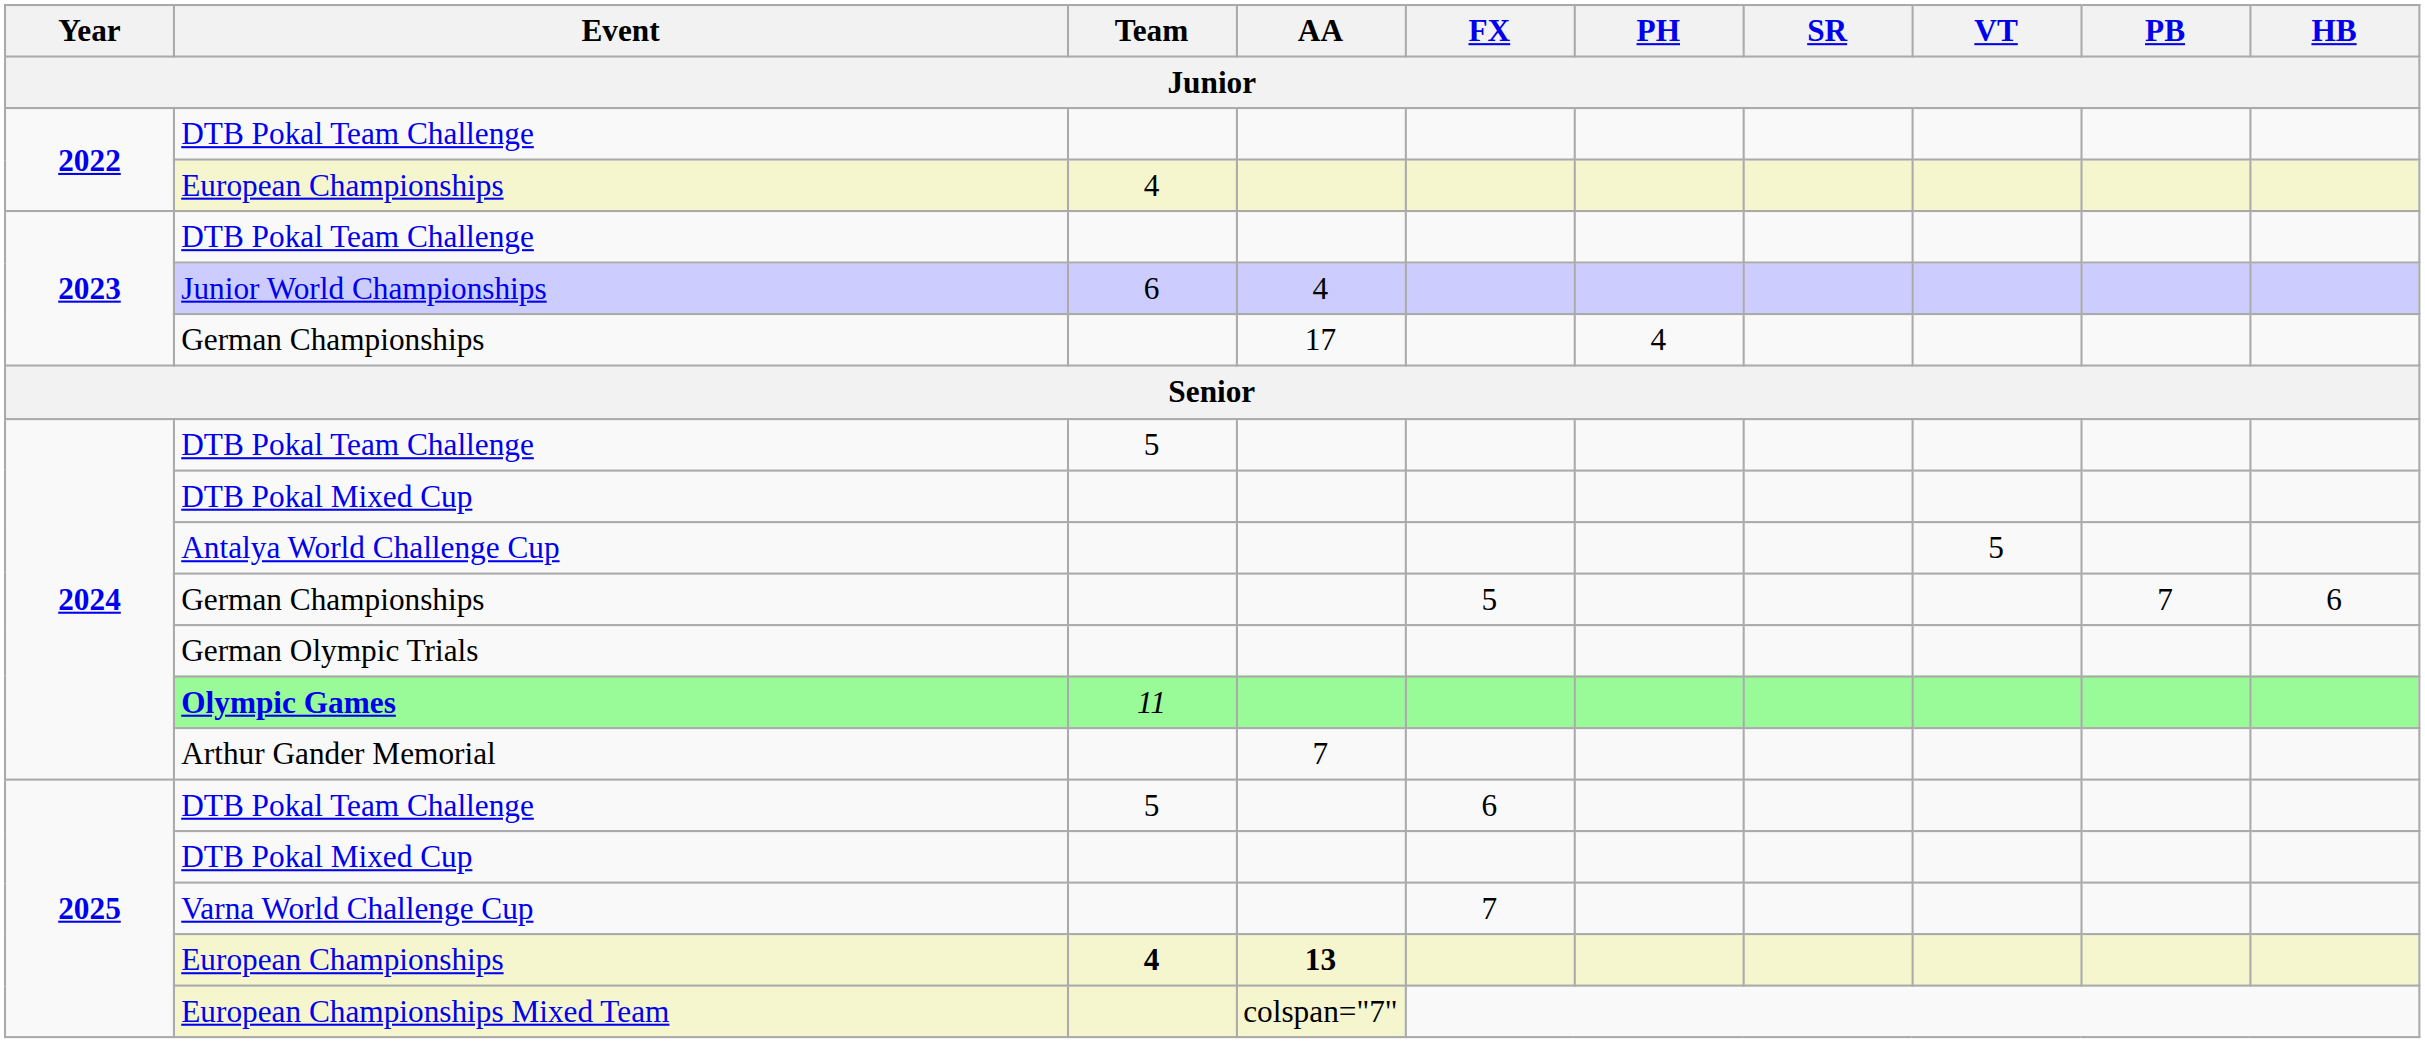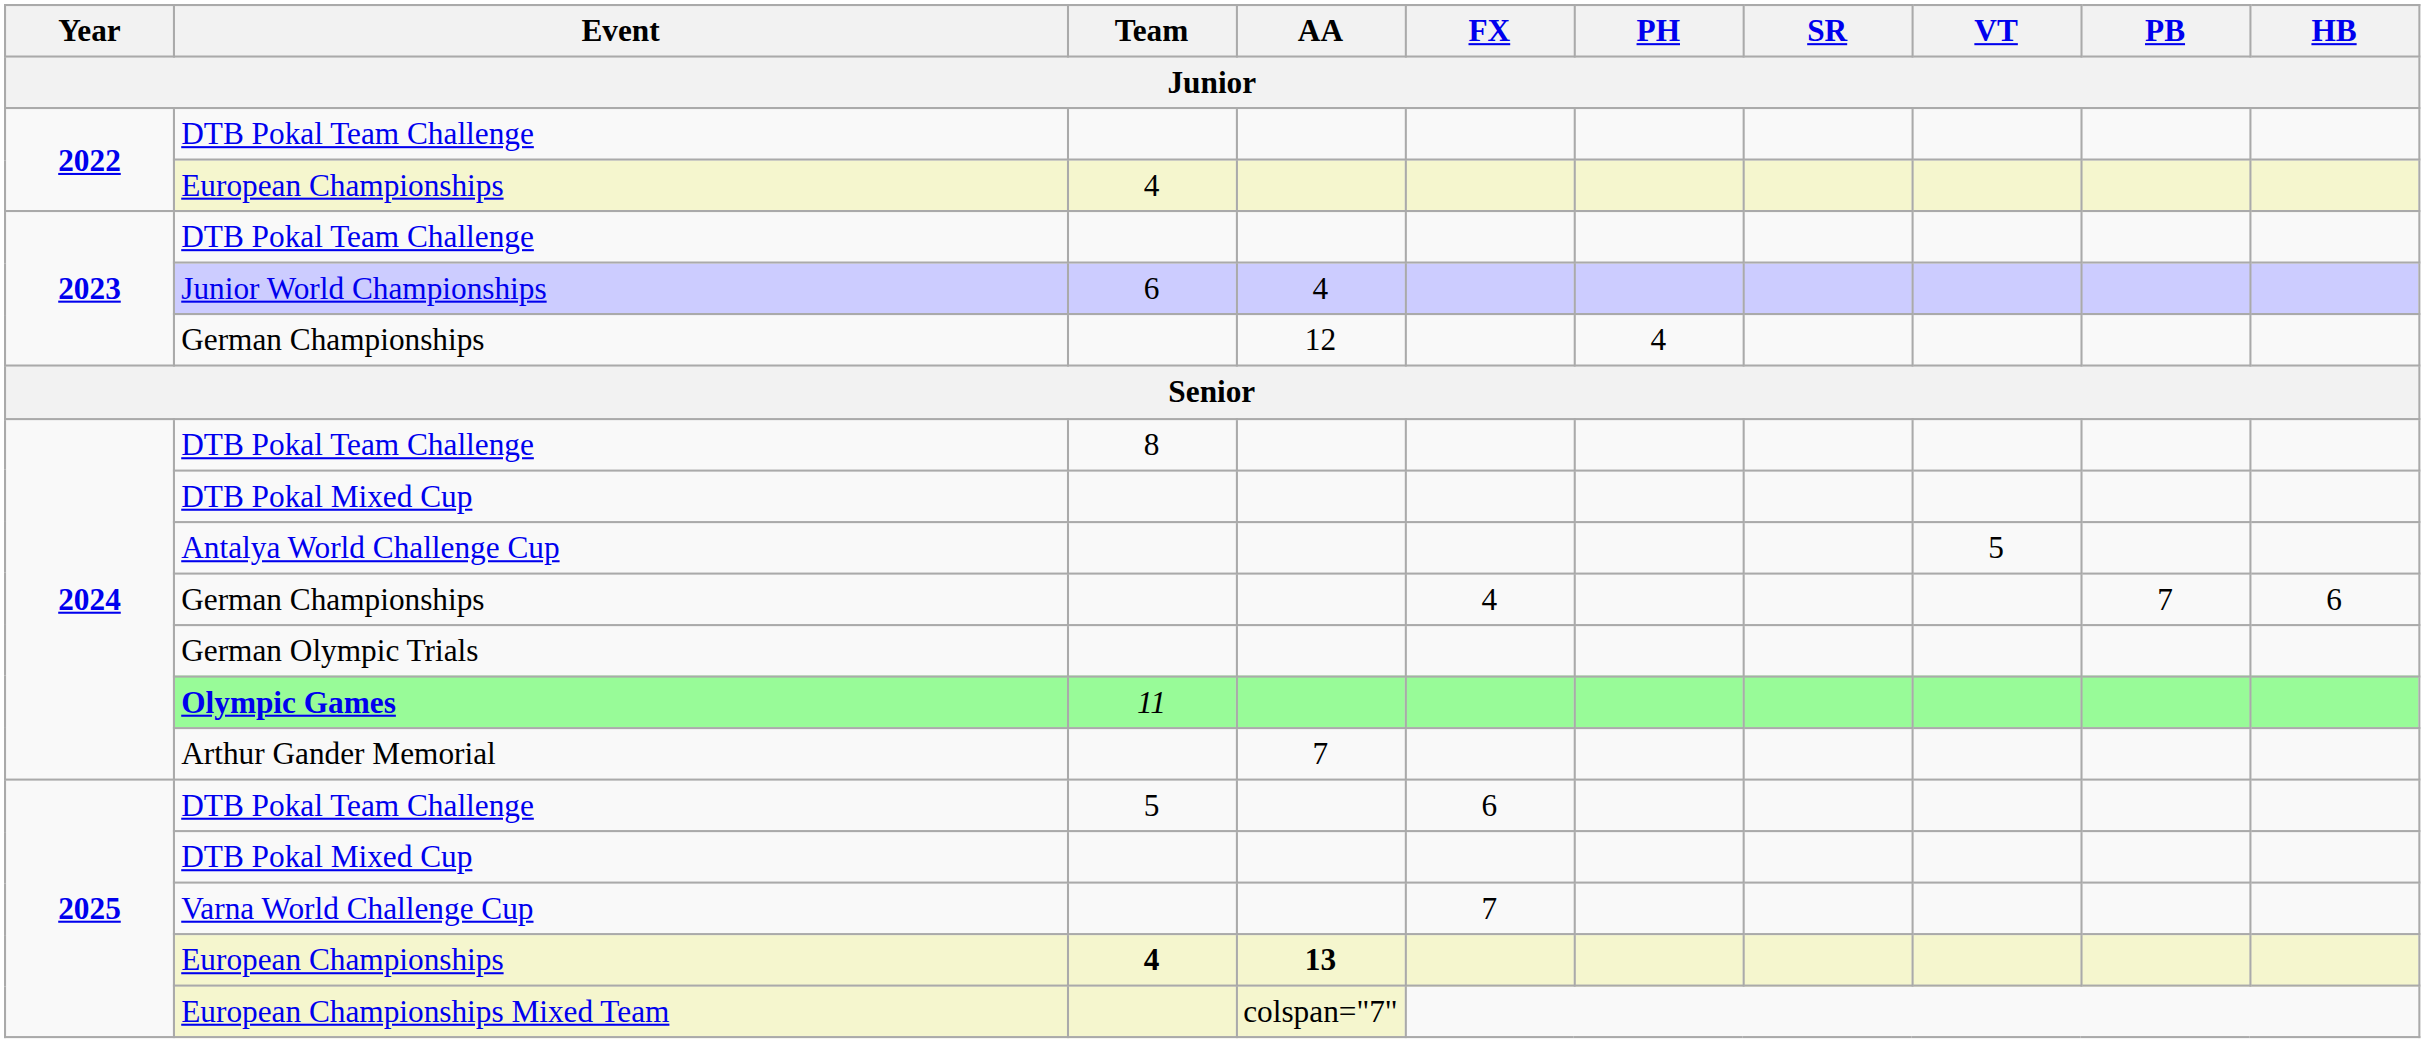(1320, 340) 17 -> (1320, 340) 12
(1151, 443) 5 -> (1151, 443) 8
(1489, 598) 5 -> (1489, 598) 4
